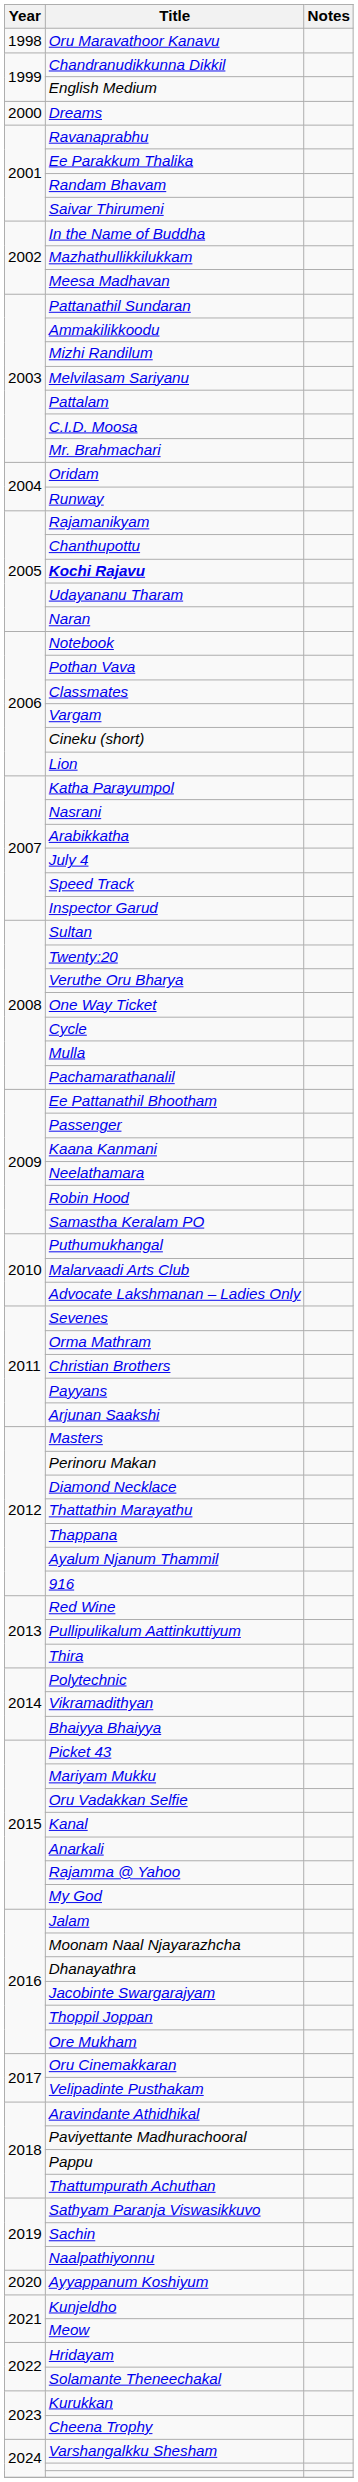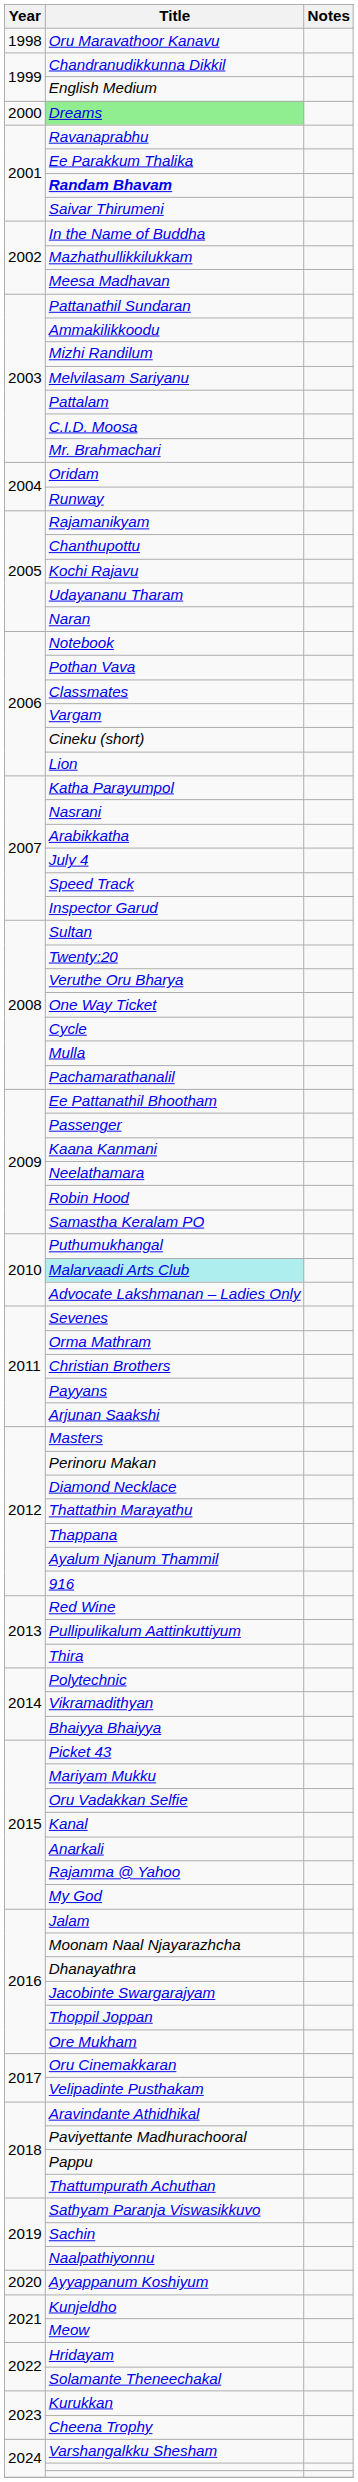(75, 112) no background -> (75, 112) lightgreen background
(108, 185) normal -> (110, 185) bold
(97, 570) bold -> (94, 570) normal
(119, 1270) no background -> (119, 1270) paleturquoise background
